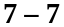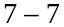(31, 14) bold -> (31, 14) normal
